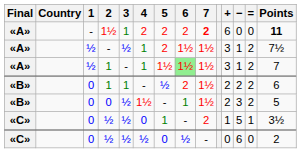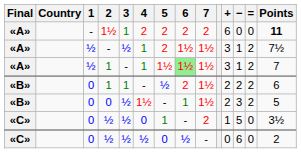(206, 31) bold -> (206, 31) normal
(251, 120) 1 -> (251, 120) 0
